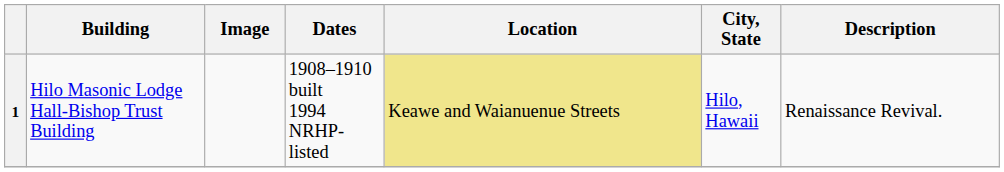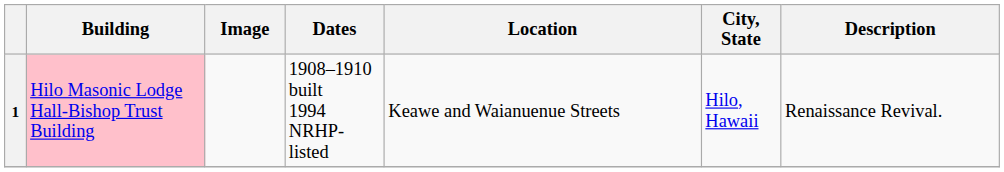(106, 110) no background -> (106, 110) pink background
(504, 110) khaki background -> (504, 110) no background
